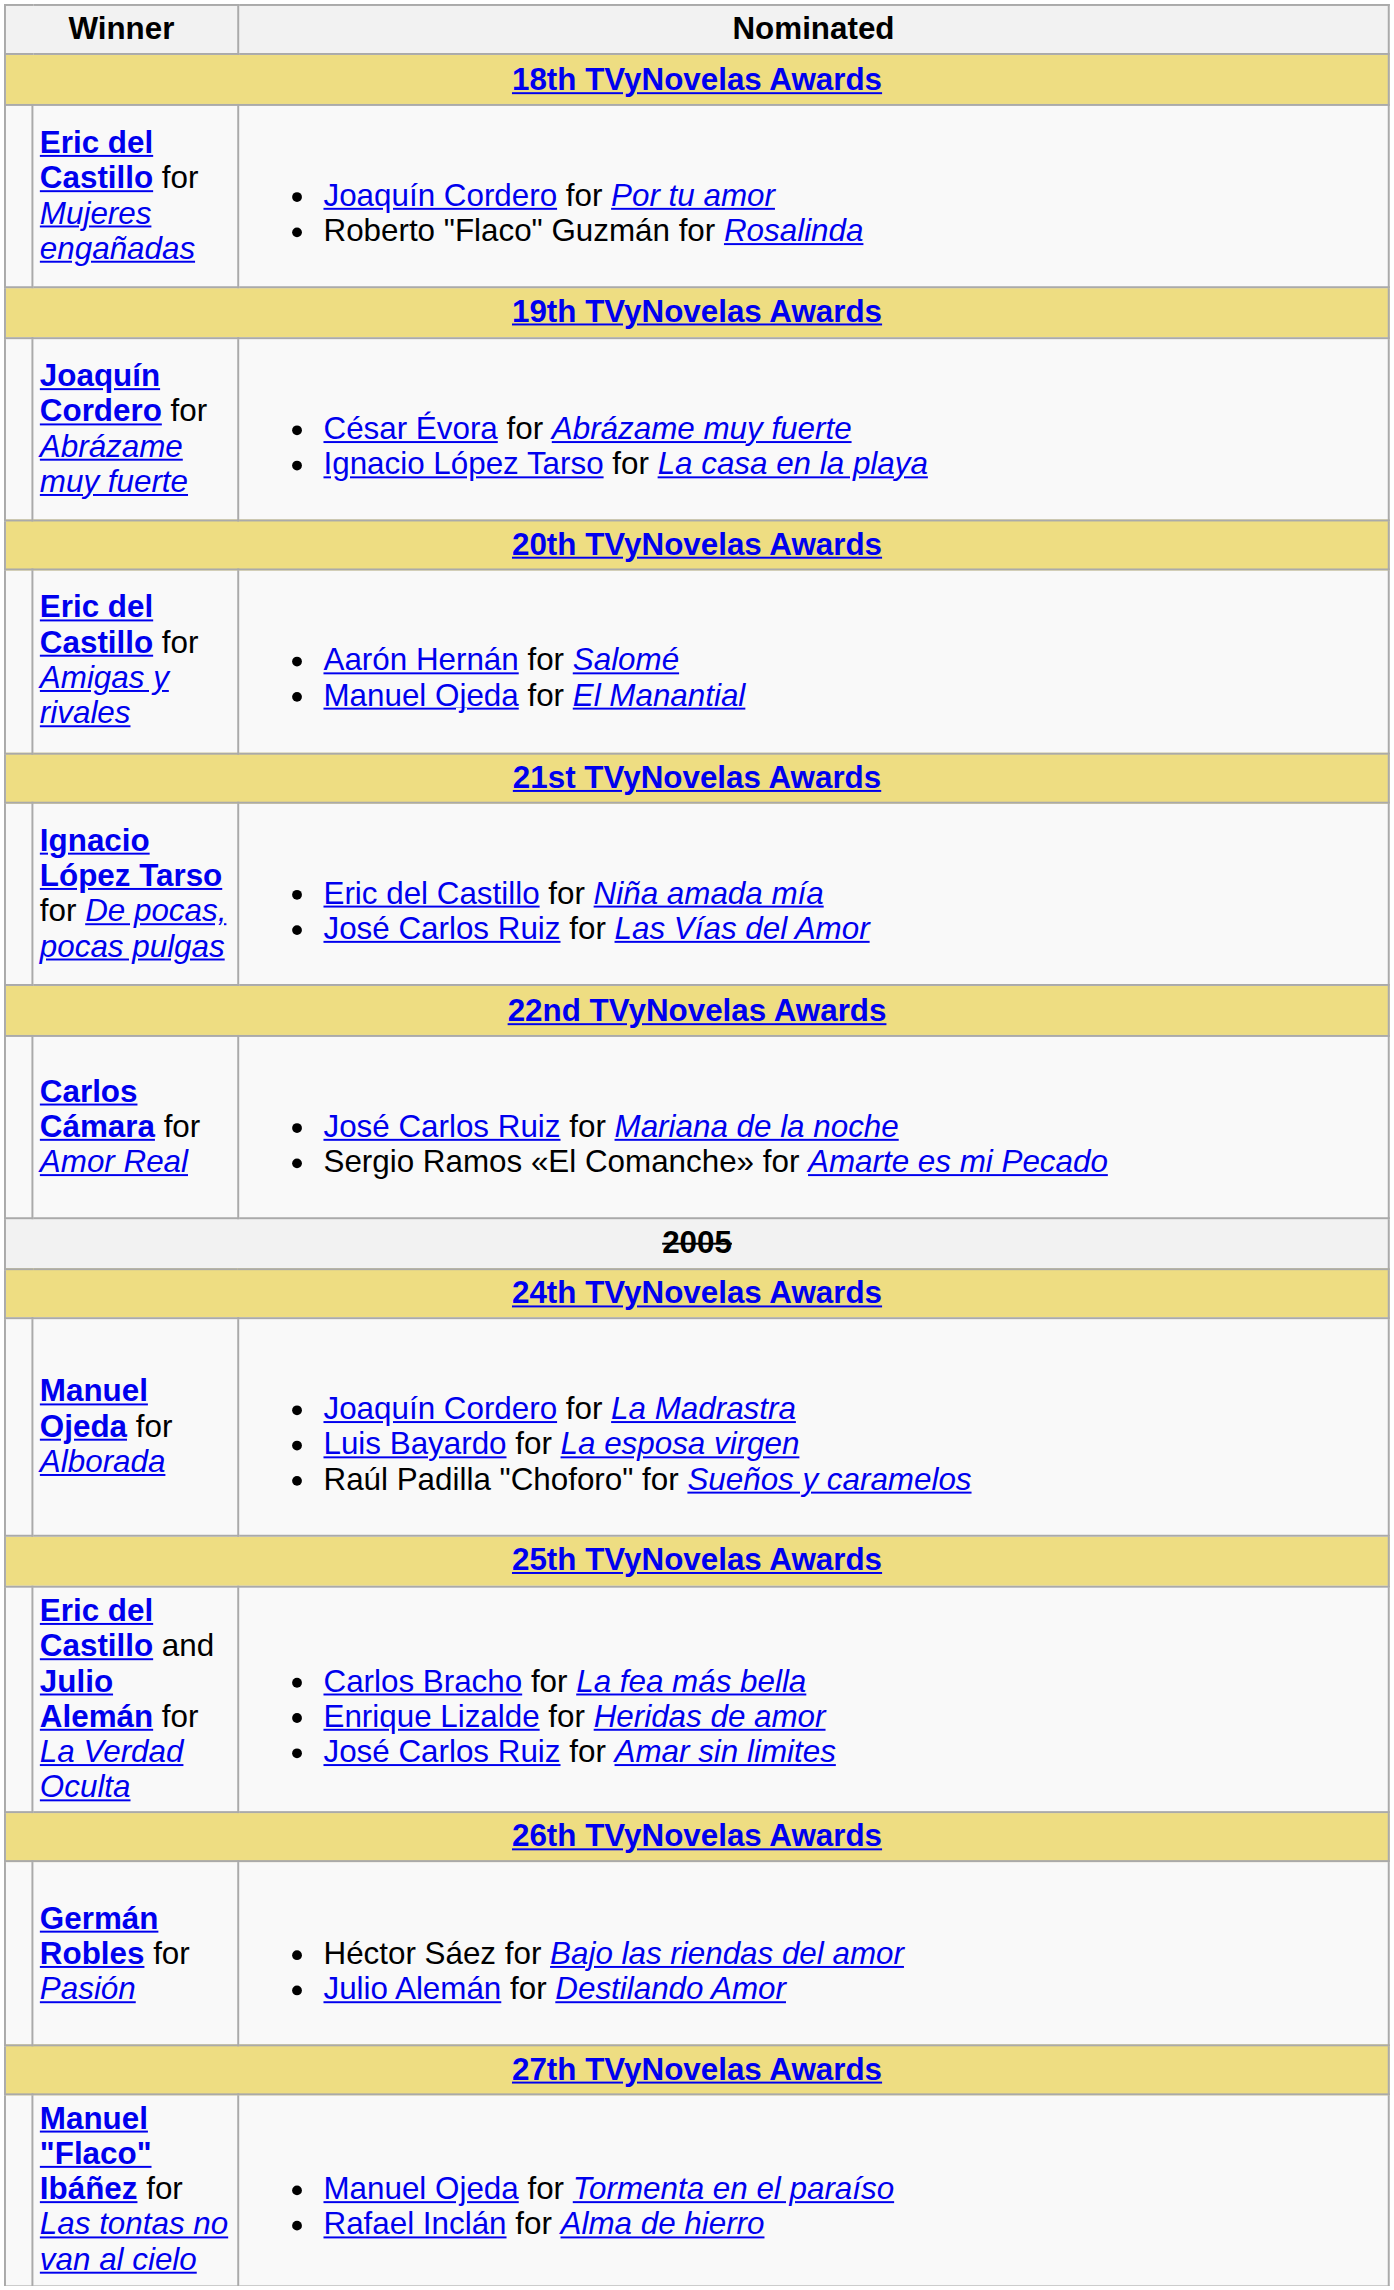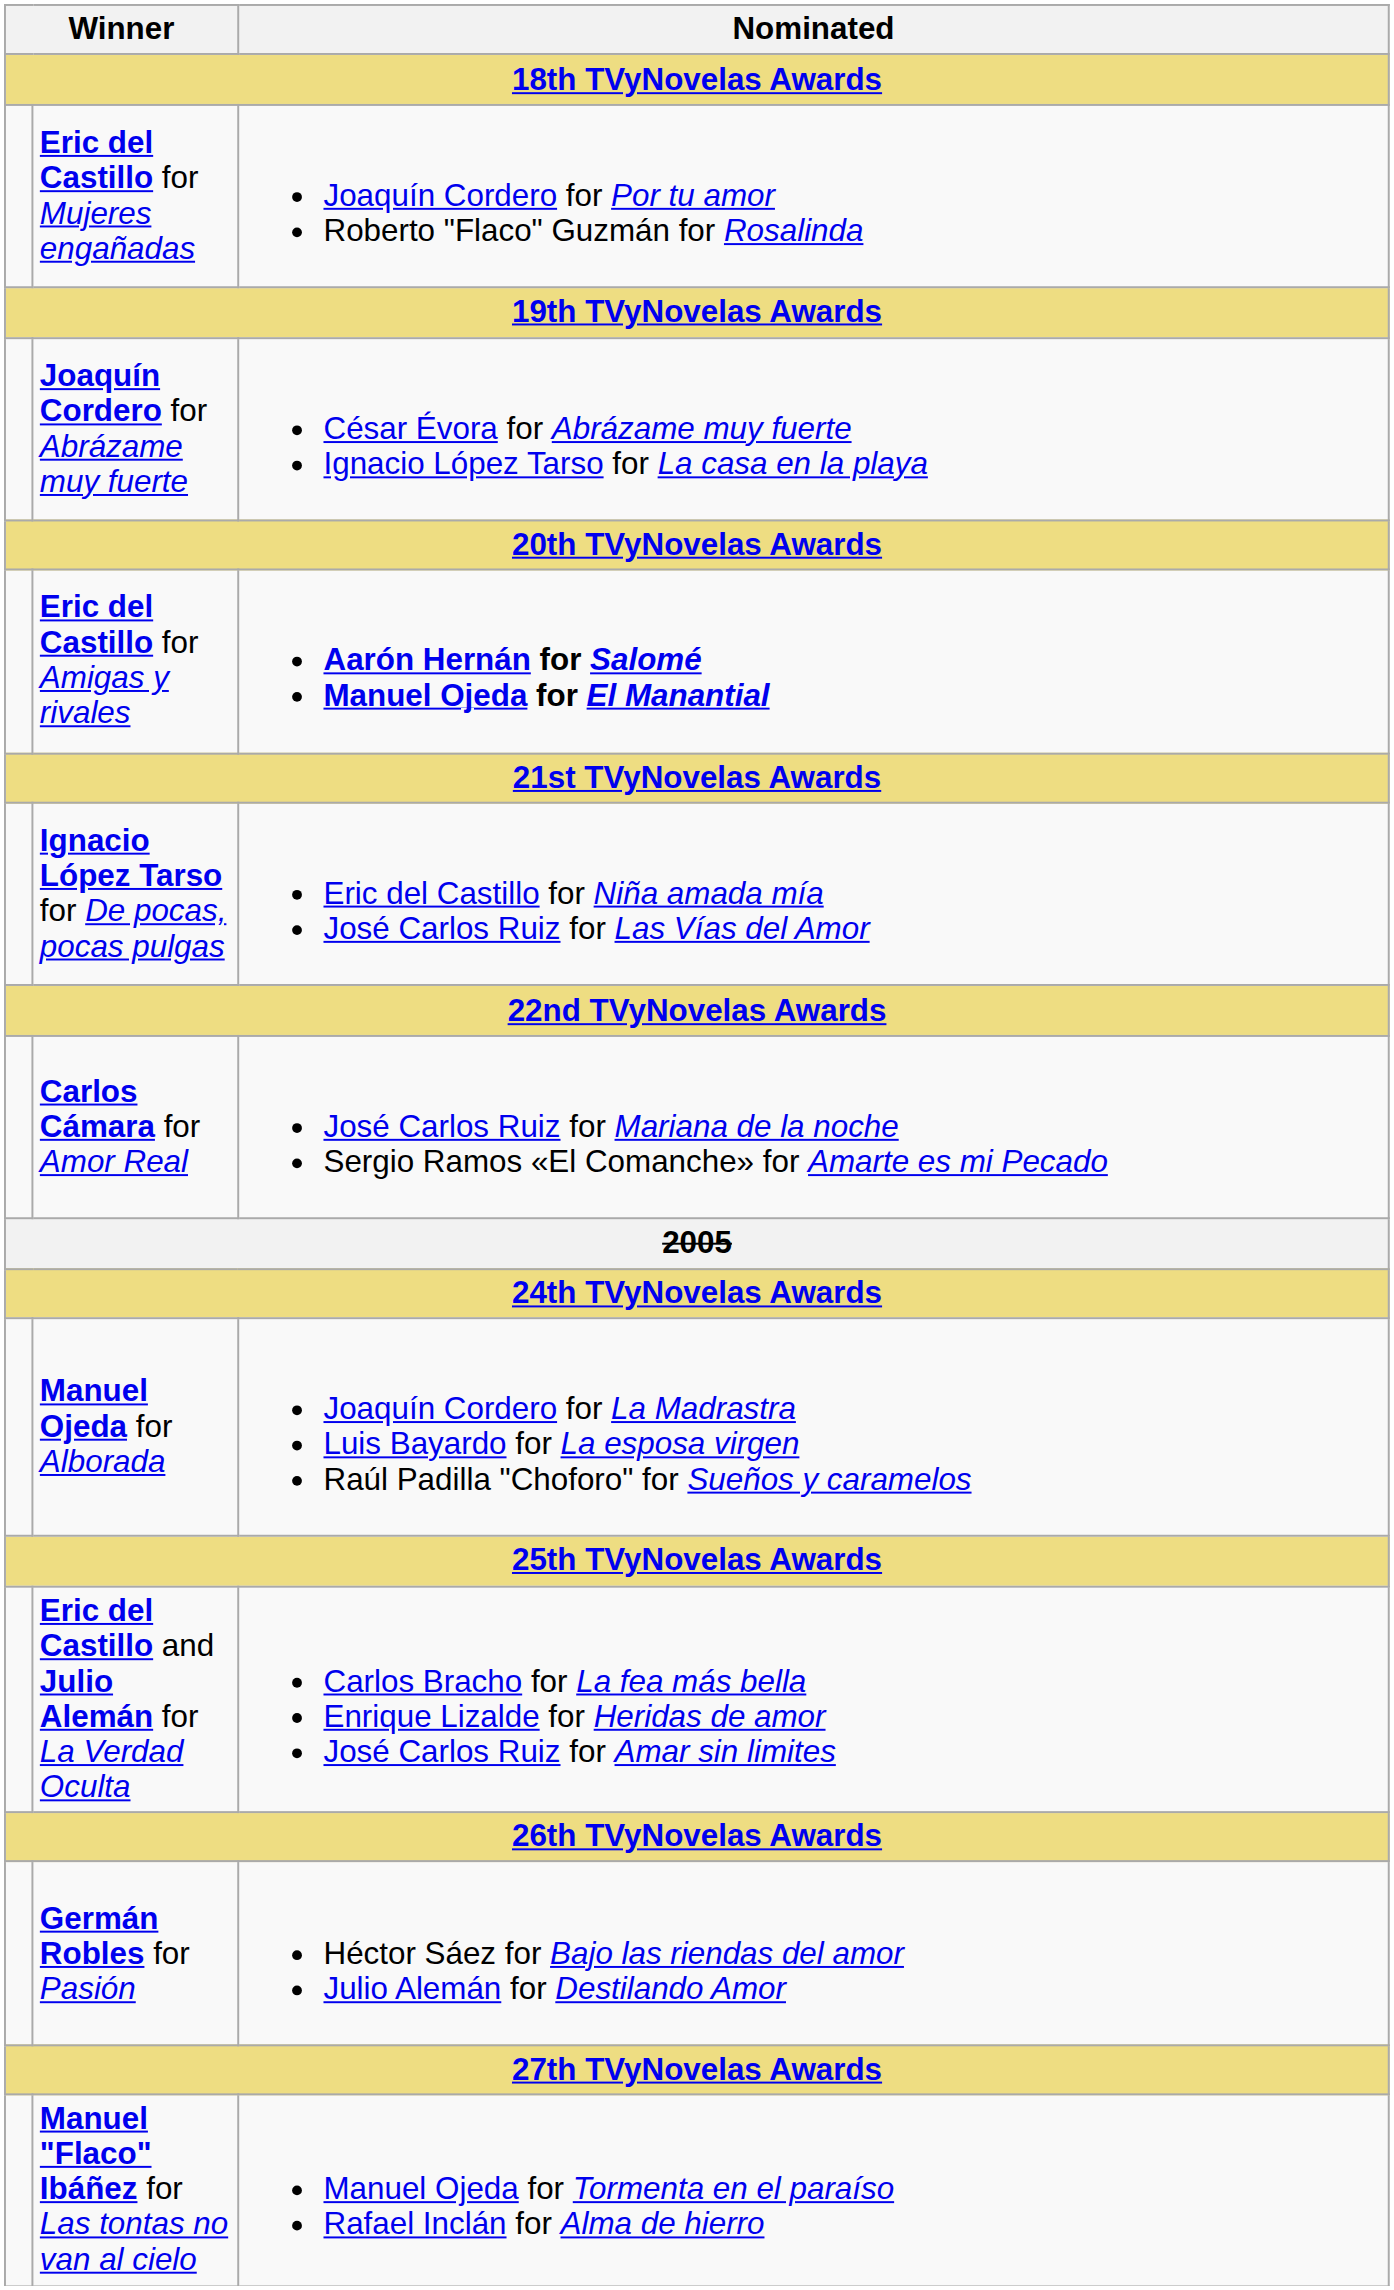(813, 679) normal -> (813, 679) bold
